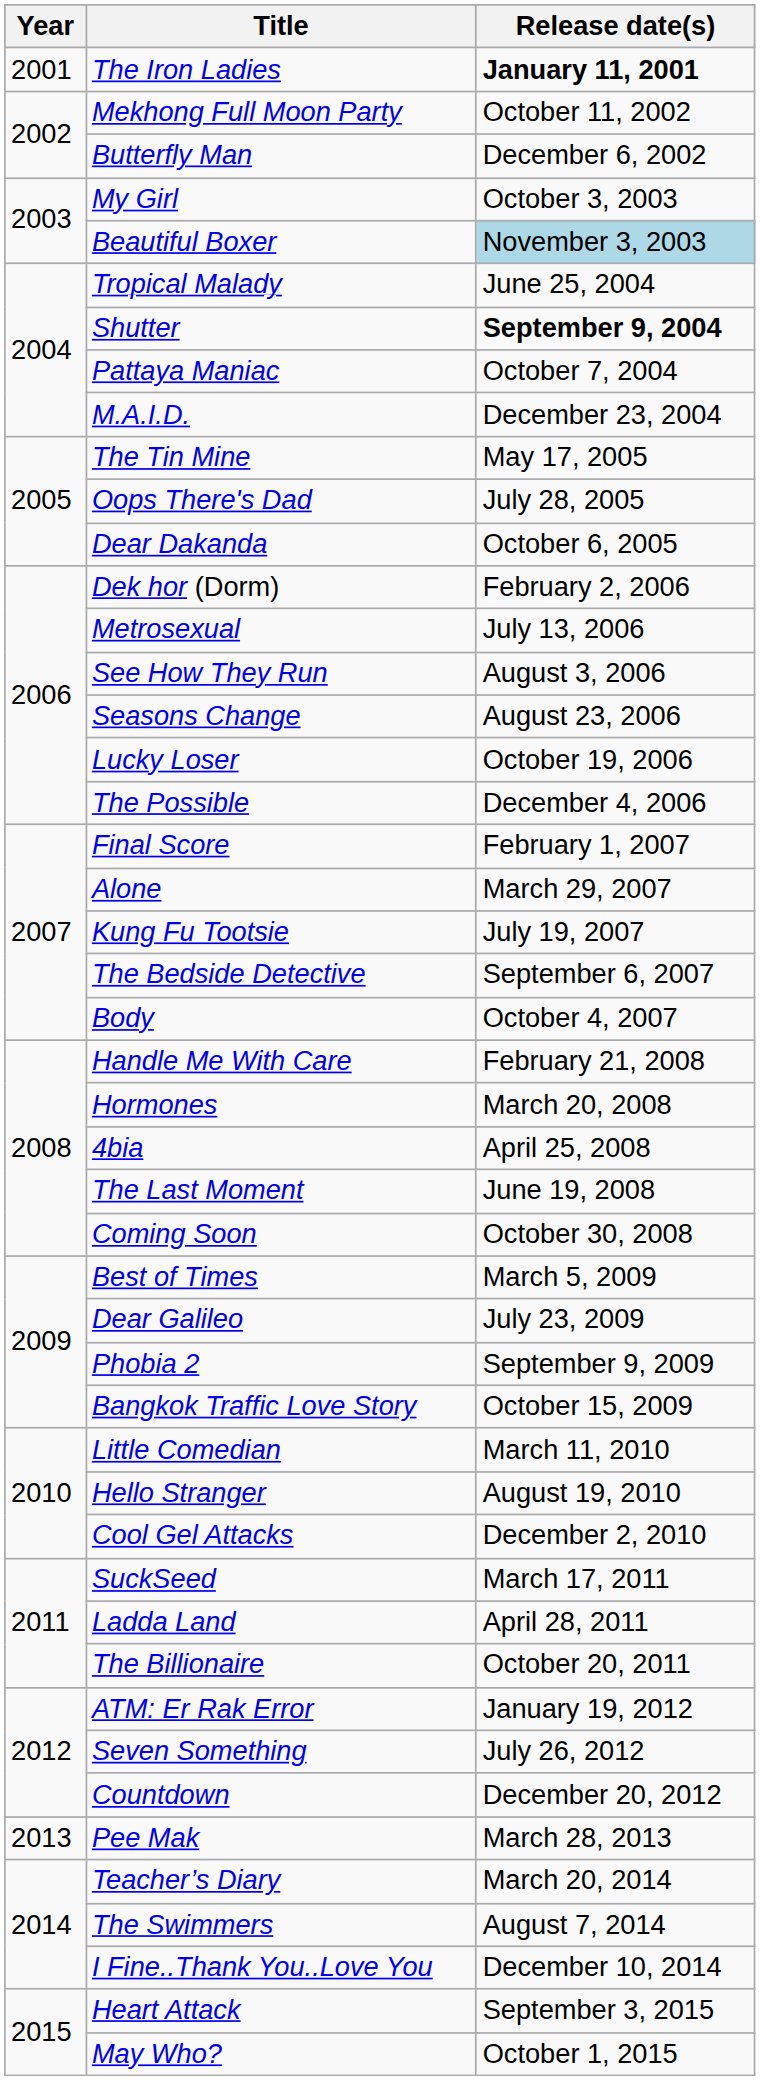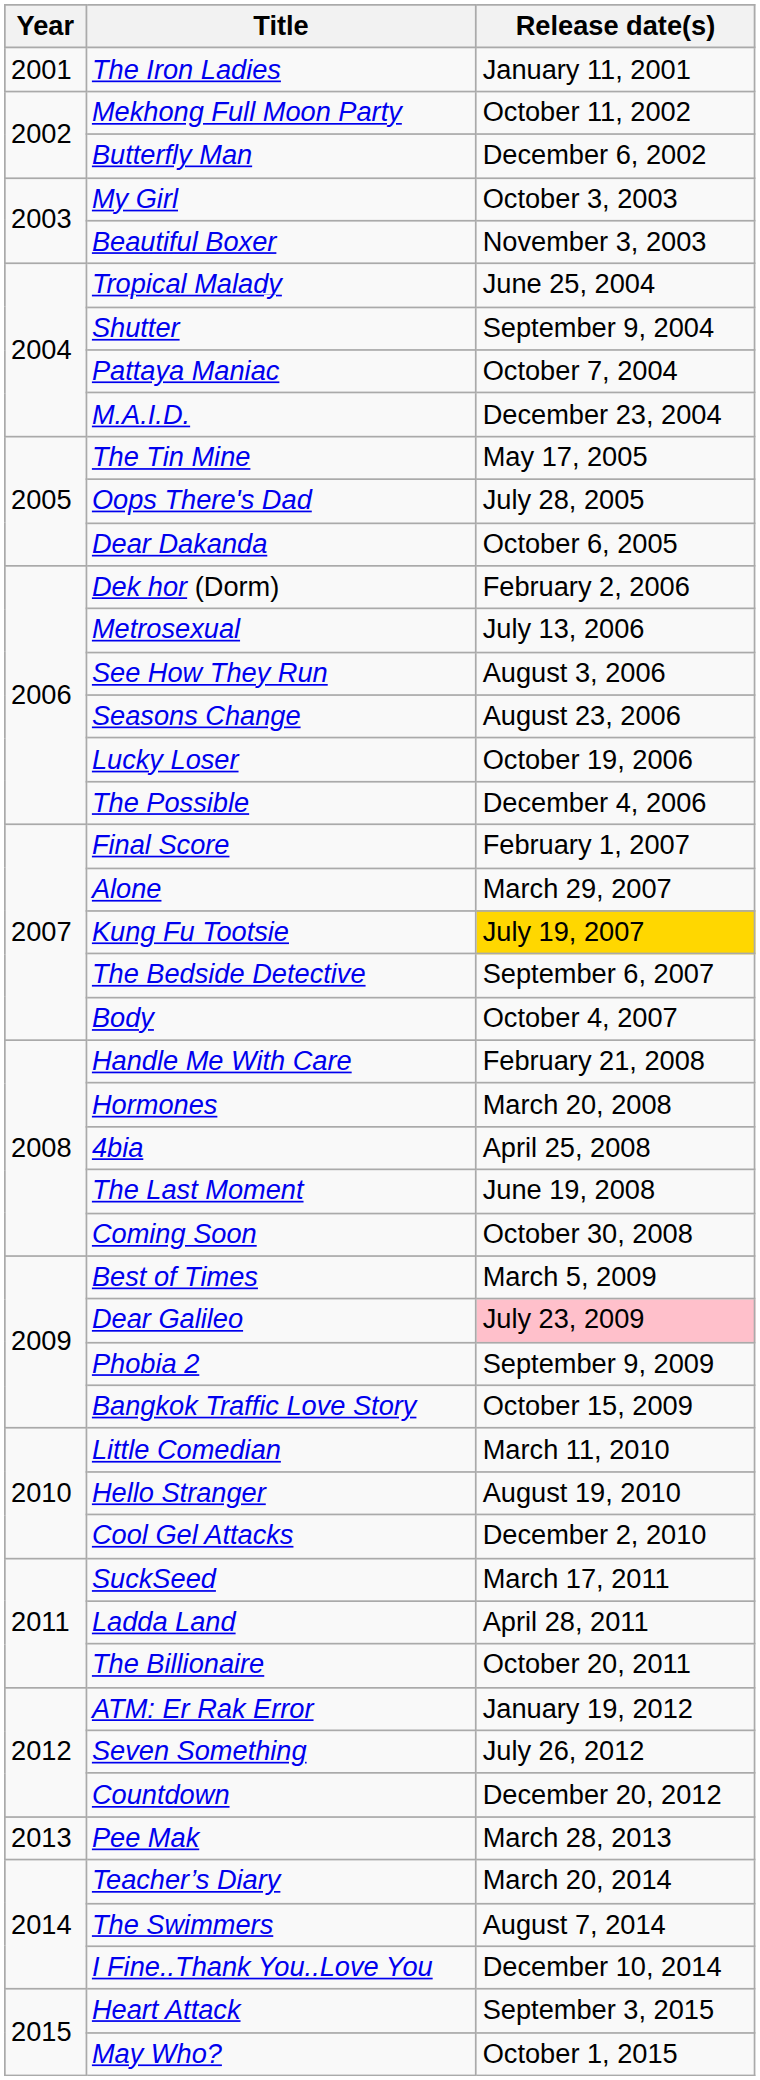(591, 69) bold -> (587, 69) normal
(595, 241) lightblue background -> (595, 241) no background
(602, 328) bold -> (598, 328) normal
(564, 931) no background -> (564, 931) gold background
(564, 1320) no background -> (564, 1320) pink background
